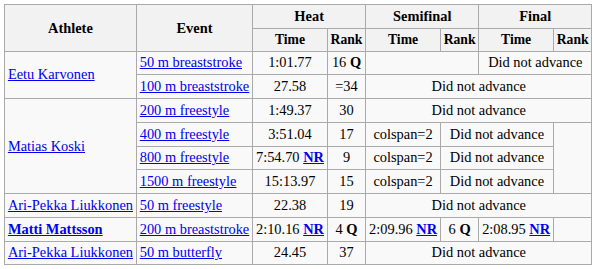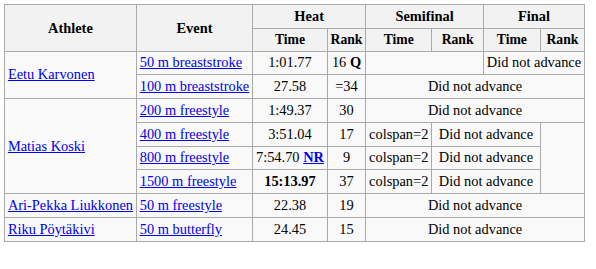(290, 181) normal -> (290, 181) bold
(347, 181) 15 -> (347, 181) 37
- row: (194, 229)
(70, 252) Ari-Pekka Liukkonen -> (51, 229) Riku Pöytäkivi
(347, 252) 37 -> (347, 229) 15
